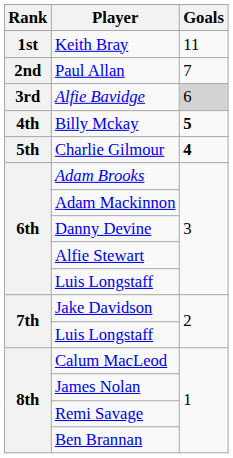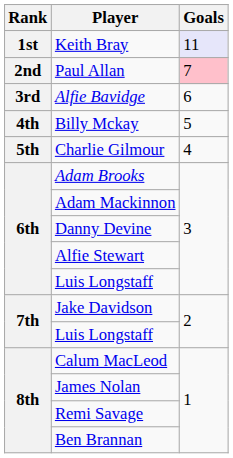(191, 44) no background -> (191, 44) lavender background
(187, 70) no background -> (187, 70) pink background
(187, 96) lightgrey background -> (187, 96) no background
(187, 123) bold -> (187, 123) normal
(187, 149) bold -> (187, 149) normal
